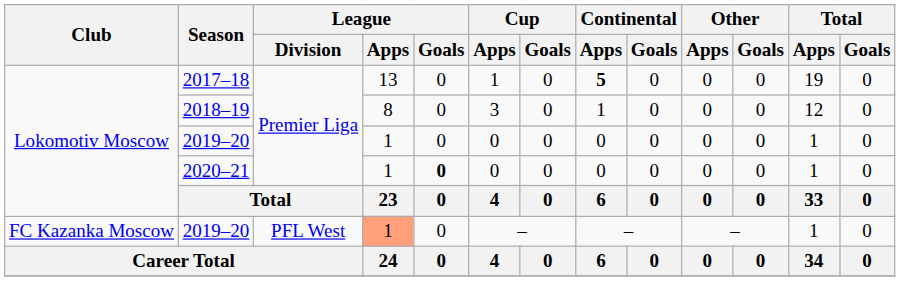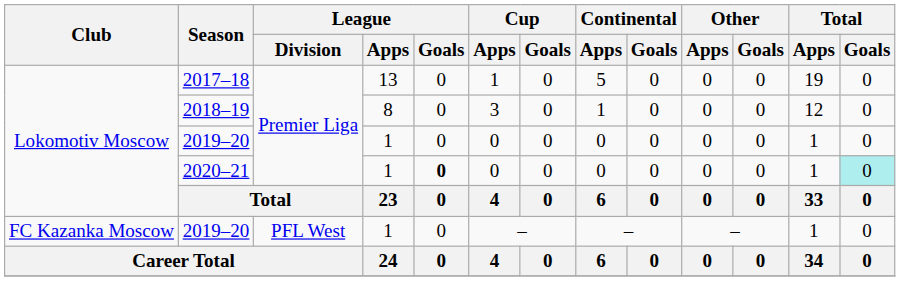(601, 79) bold -> (601, 79) normal
(867, 170) no background -> (867, 170) paleturquoise background
(388, 230) lightsalmon background -> (388, 230) no background
